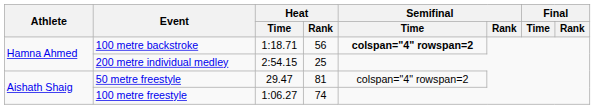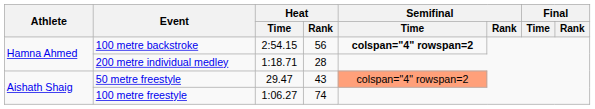(279, 46) 1:18.71 -> (279, 46) 2:54.15
(279, 63) 2:54.15 -> (279, 63) 1:18.71
(321, 63) 25 -> (321, 63) 28
(321, 80) 81 -> (321, 80) 43
(412, 80) no background -> (412, 80) lightsalmon background
